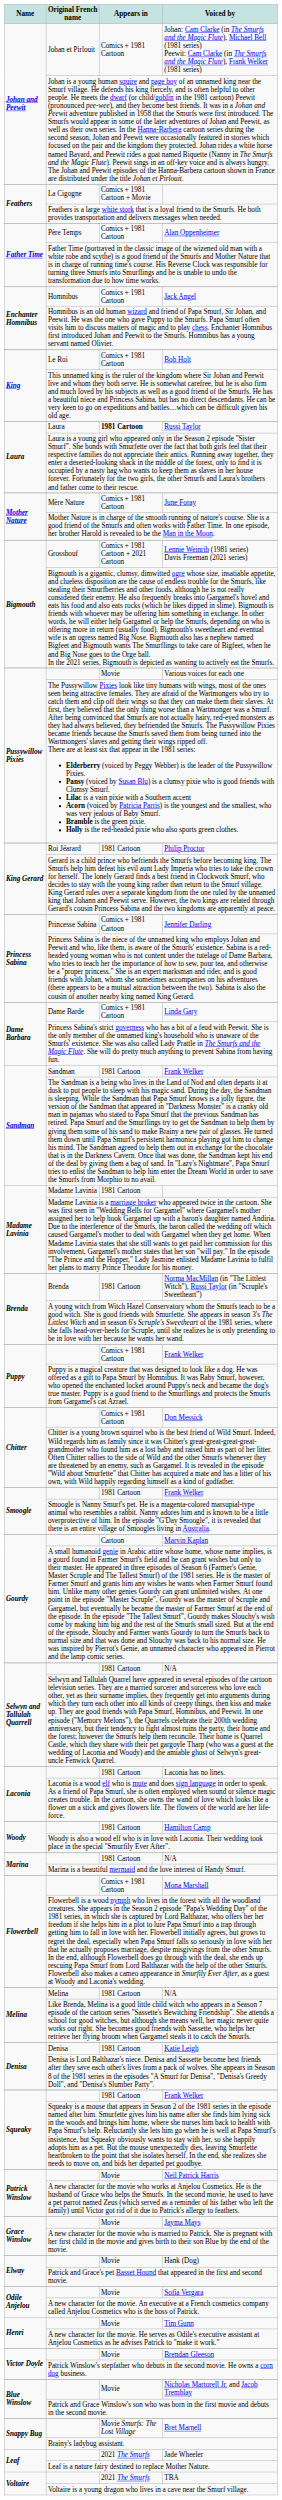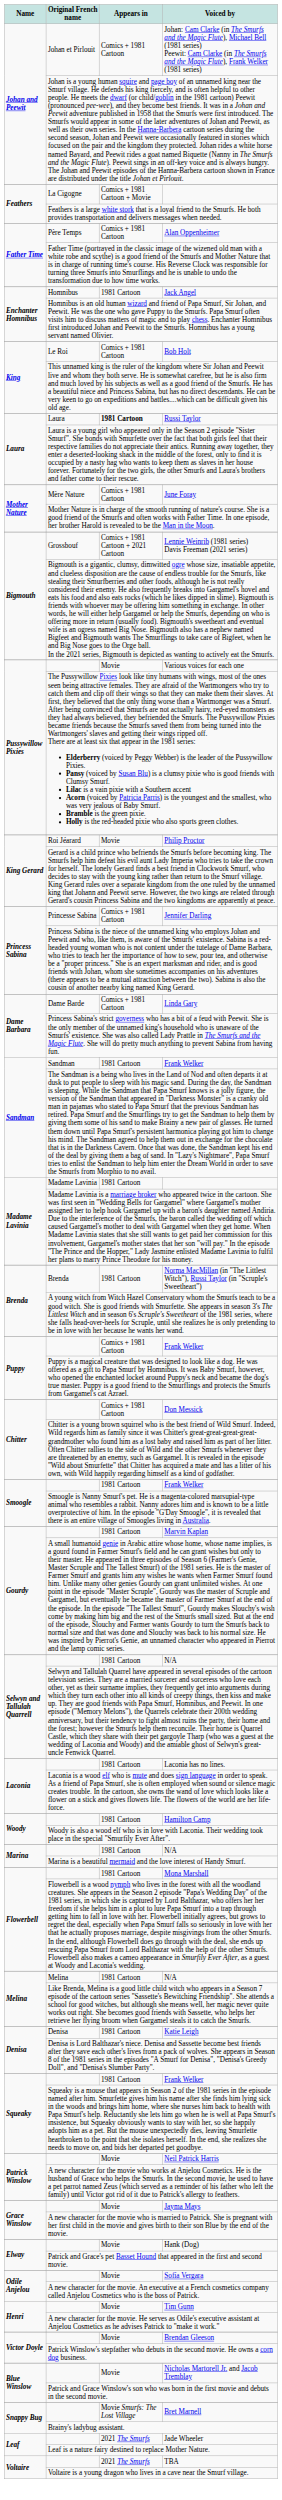(123, 296) Comics + 1981 Cartoon -> (121, 292) 1981 Cartoon
(121, 849) 1981 Cartoon -> (110, 840) Movie
(113, 1540) Cartoon -> (121, 1532) 1981 Cartoon
(123, 1885) Comics + 1981 Cartoon -> (121, 1873) 1981 Cartoon
